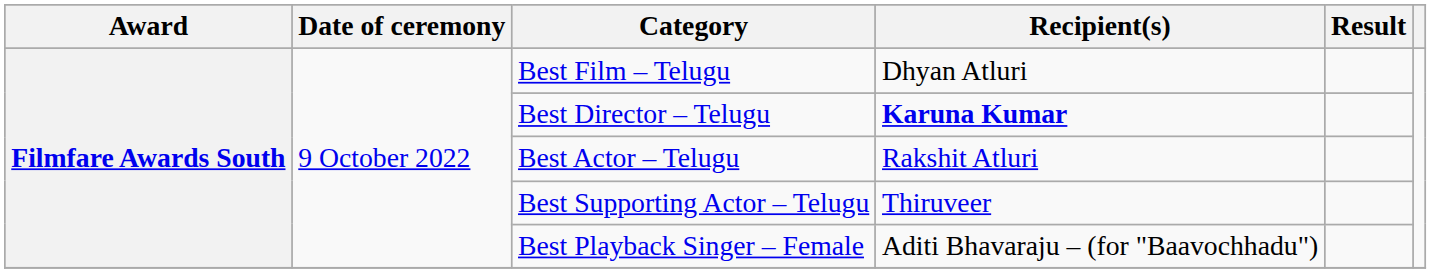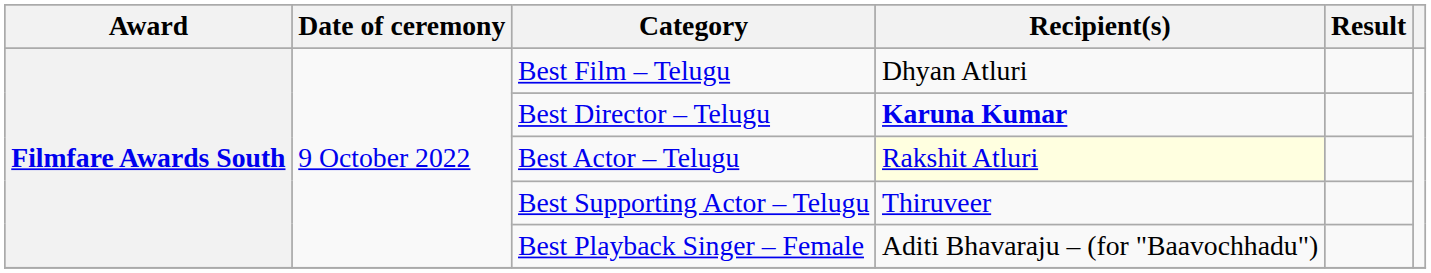(960, 158) no background -> (960, 158) lightyellow background
